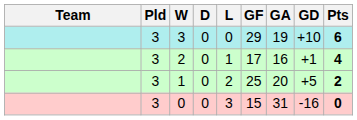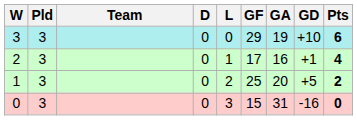columns swapped: (73, 15) <-> (181, 15)
